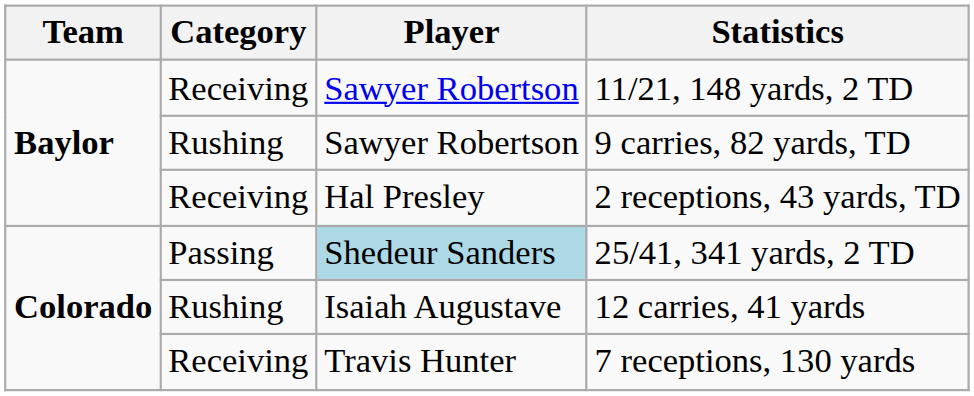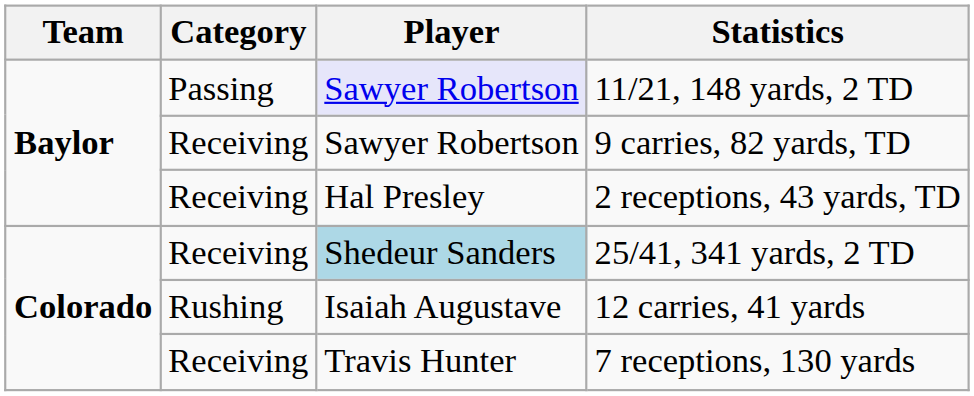(238, 87) Receiving -> (221, 87) Passing
(451, 87) no background -> (451, 87) lavender background
(226, 142) Rushing -> (238, 142) Receiving
(221, 251) Passing -> (238, 251) Receiving
